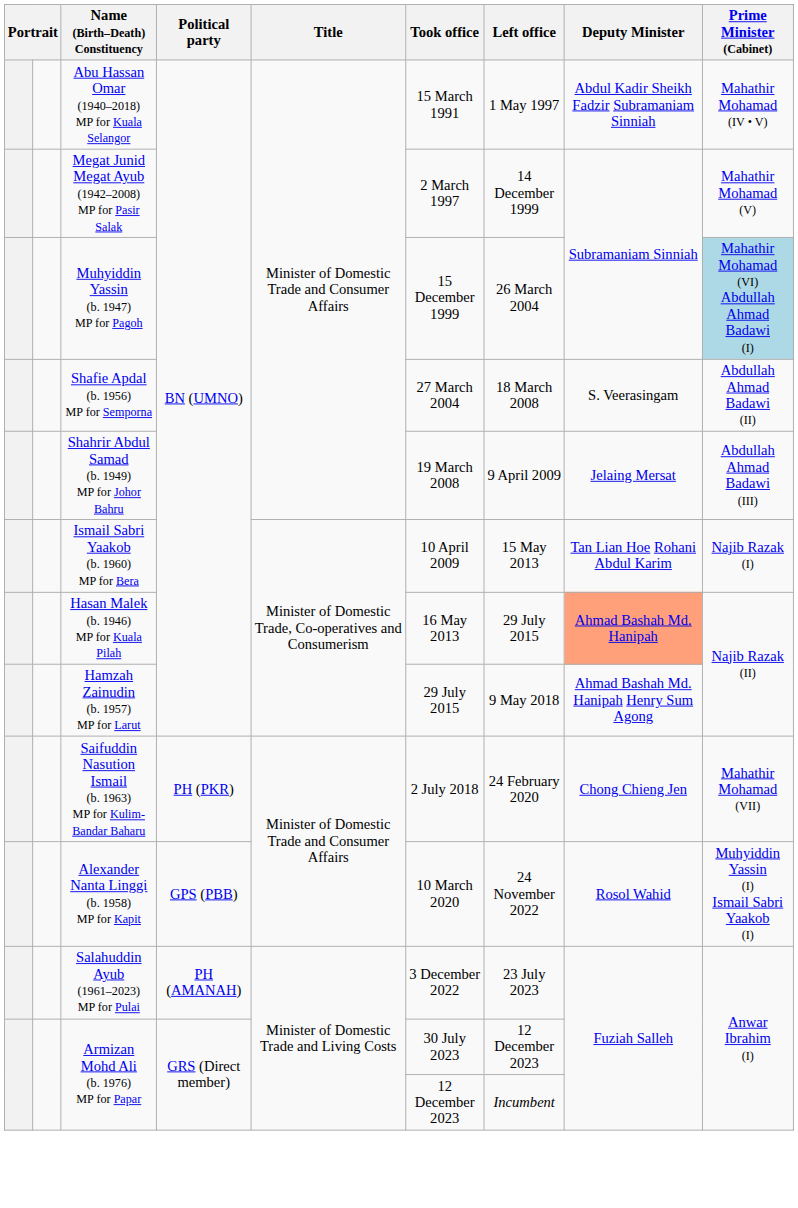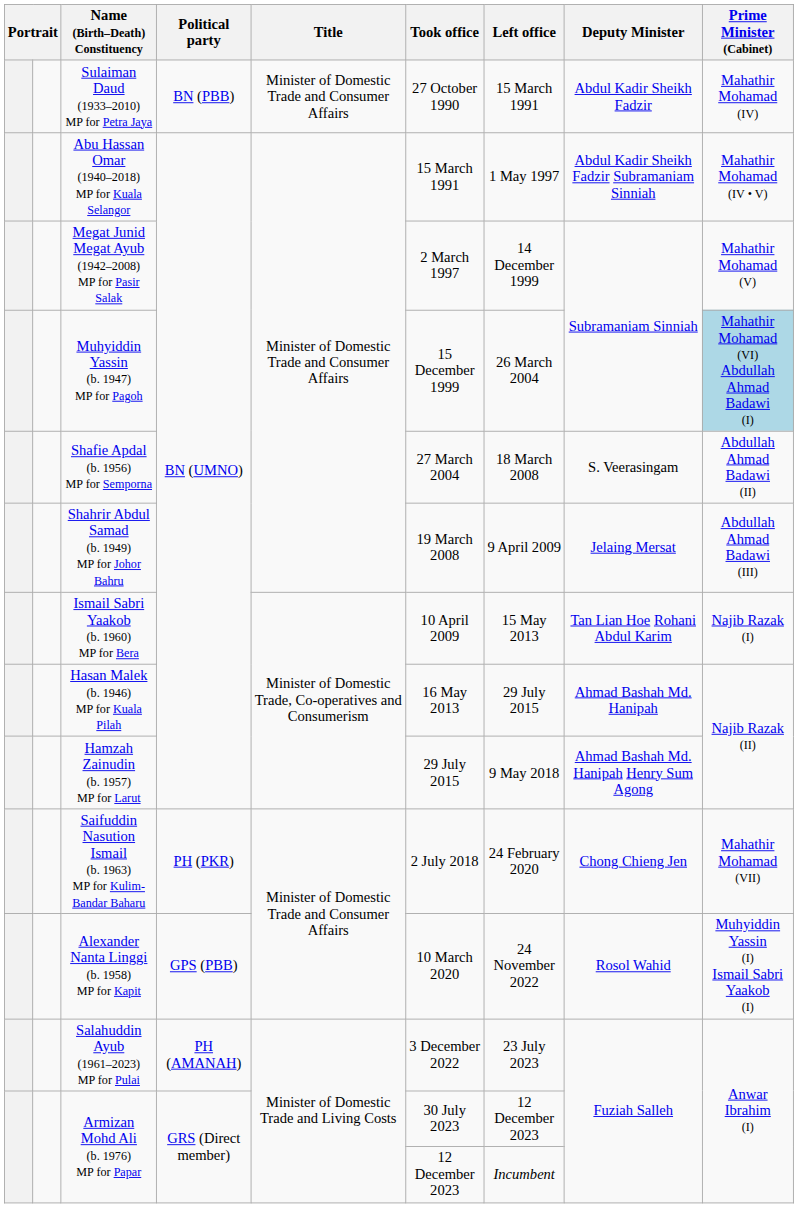+ row: (109, 96)
(633, 628) lightsalmon background -> (633, 700) no background
